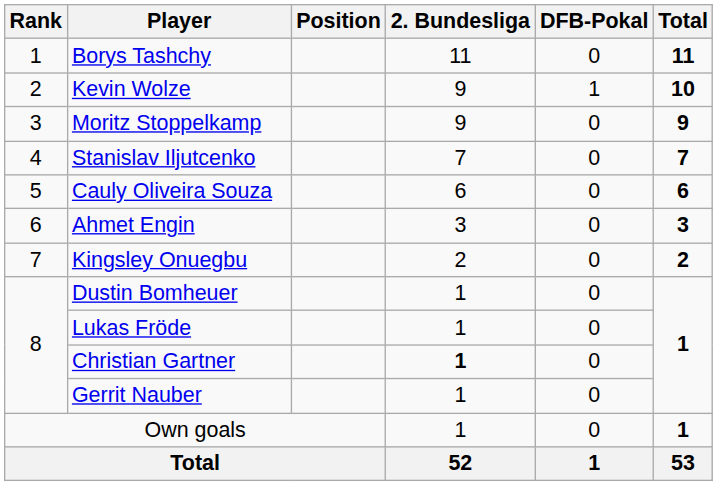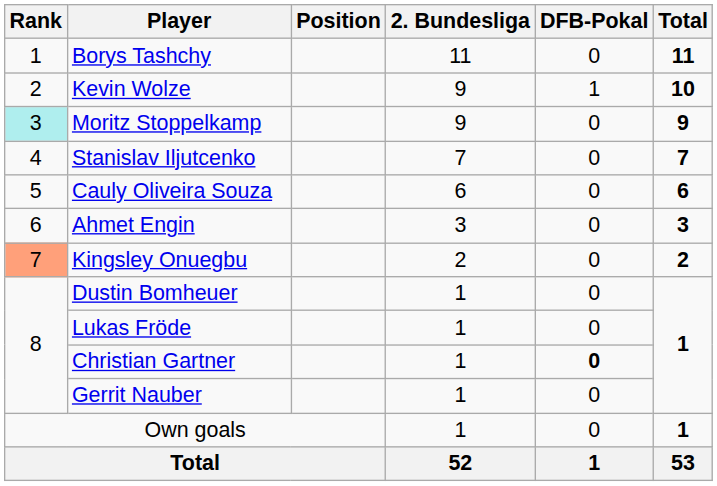(36, 123) no background -> (36, 123) paleturquoise background
(36, 259) no background -> (36, 259) lightsalmon background
(460, 361) bold -> (460, 361) normal
(594, 361) normal -> (594, 361) bold
